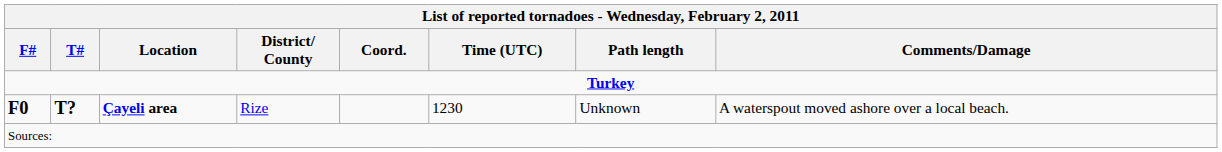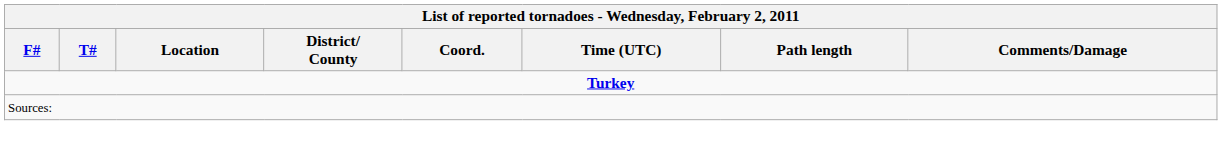- row: (18, 108)
